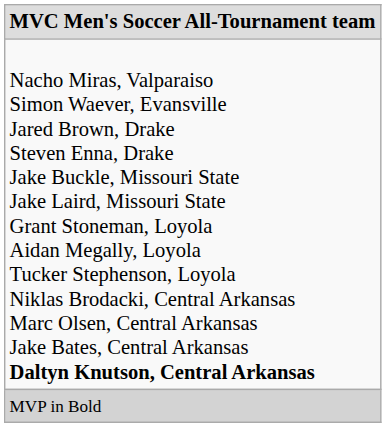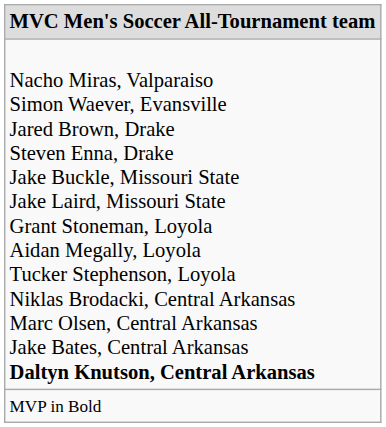(55, 407) lightgrey background -> (55, 407) no background
